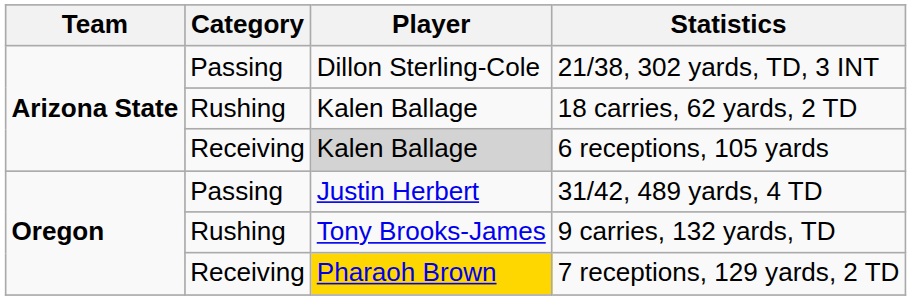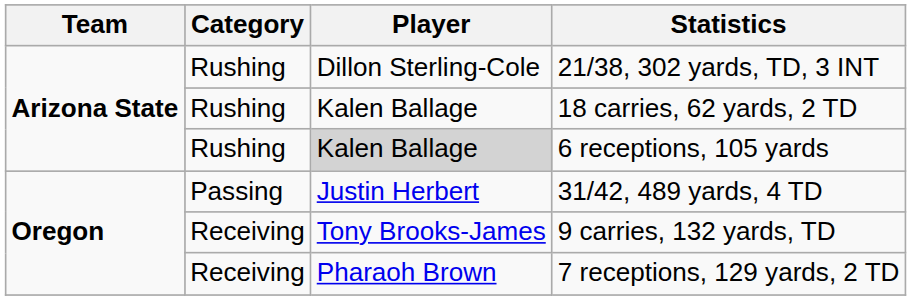(237, 66) Passing -> (238, 66) Rushing
(247, 149) Receiving -> (238, 149) Rushing
(238, 232) Rushing -> (247, 232) Receiving
(407, 273) gold background -> (407, 273) no background
